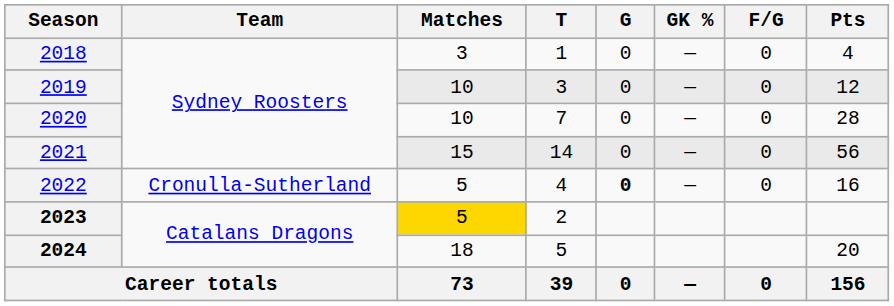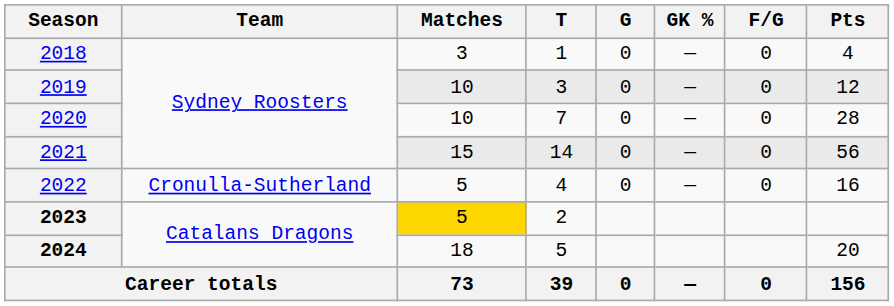(626, 185) bold -> (626, 185) normal
